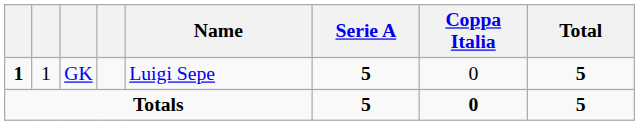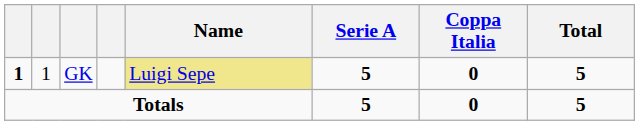(172, 73) no background -> (172, 73) khaki background
(473, 73) normal -> (473, 73) bold
